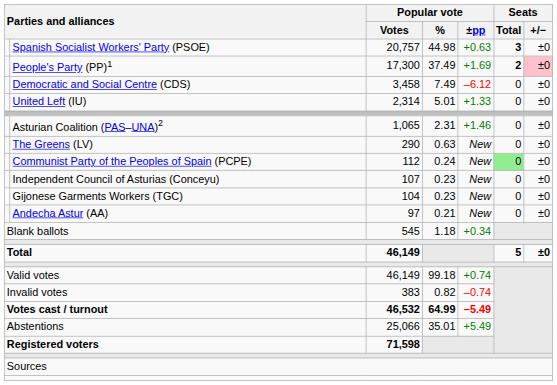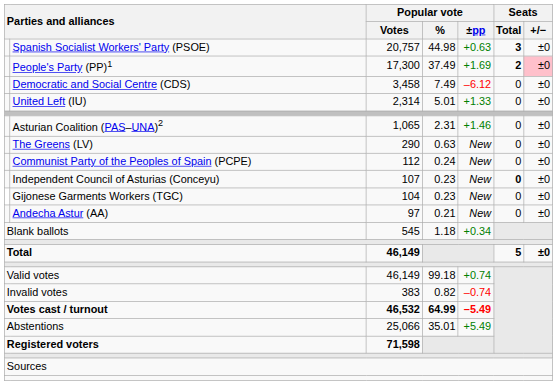(518, 162) lightgreen background -> (518, 162) no background
(518, 179) normal -> (518, 179) bold
